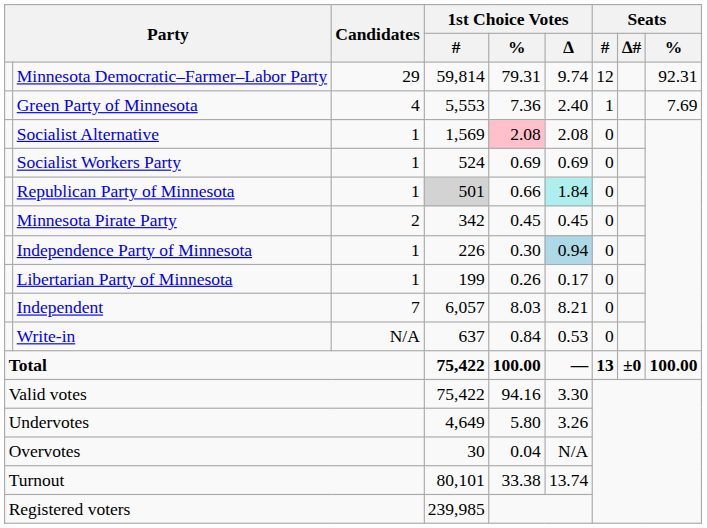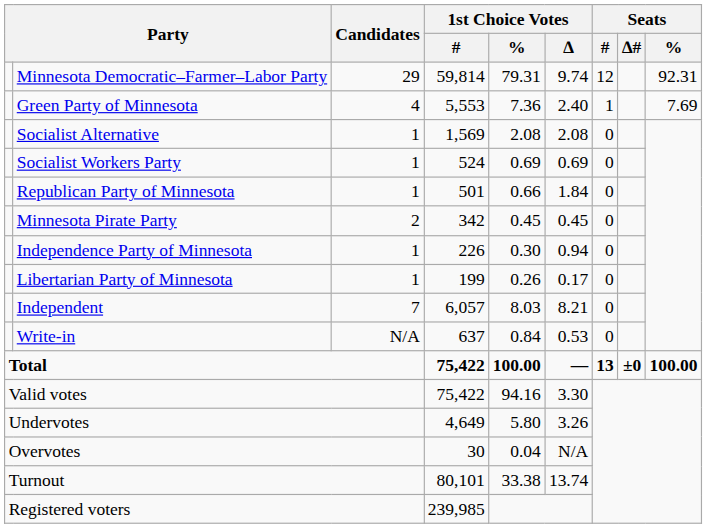(525, 134) pink background -> (525, 134) no background
(472, 192) lightgrey background -> (472, 192) no background
(573, 192) paleturquoise background -> (573, 192) no background
(573, 249) lightblue background -> (573, 249) no background
